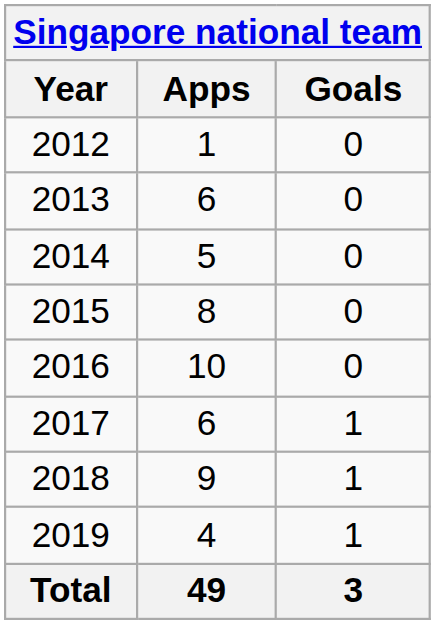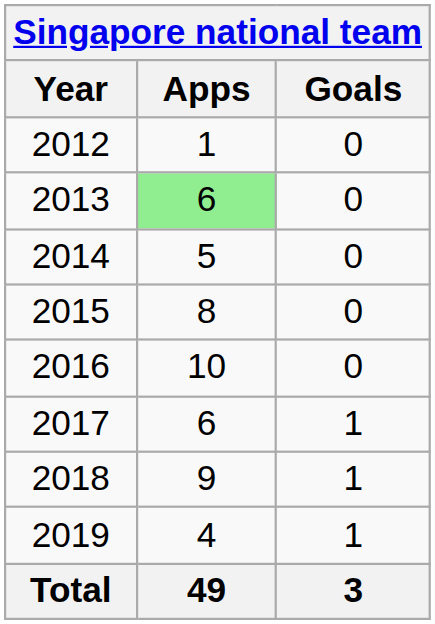(207, 199) no background -> (207, 199) lightgreen background
